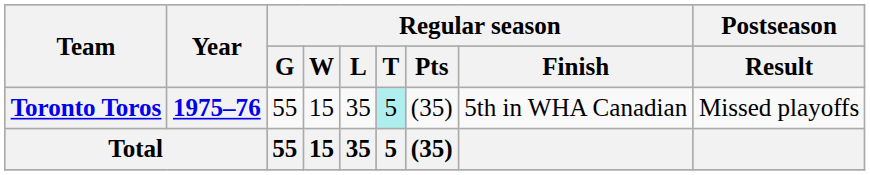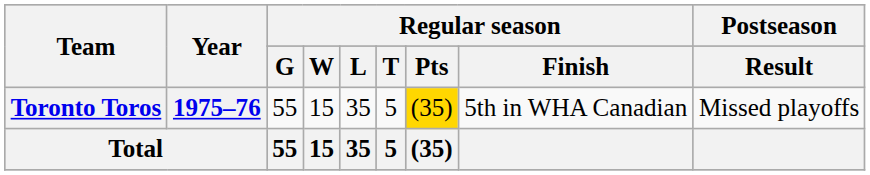(391, 108) paleturquoise background -> (391, 108) no background
(432, 108) no background -> (432, 108) gold background
